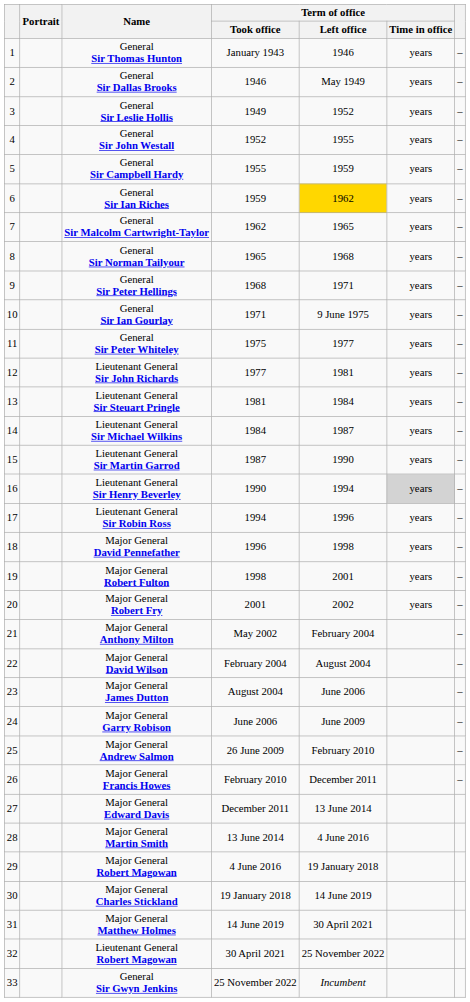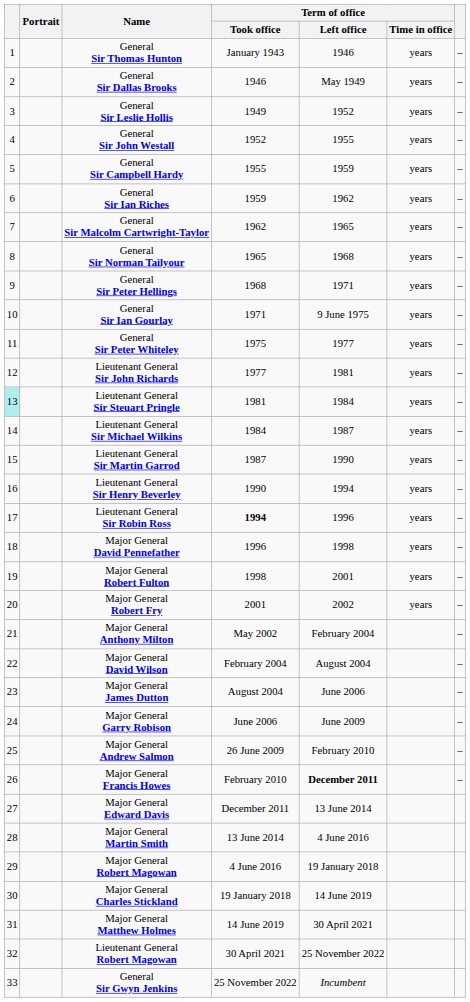(343, 198) gold background -> (343, 198) no background
(12, 401) no background -> (12, 401) paleturquoise background
(421, 488) lightgrey background -> (421, 488) no background
(255, 518) normal -> (255, 518) bold
(343, 779) normal -> (343, 779) bold
